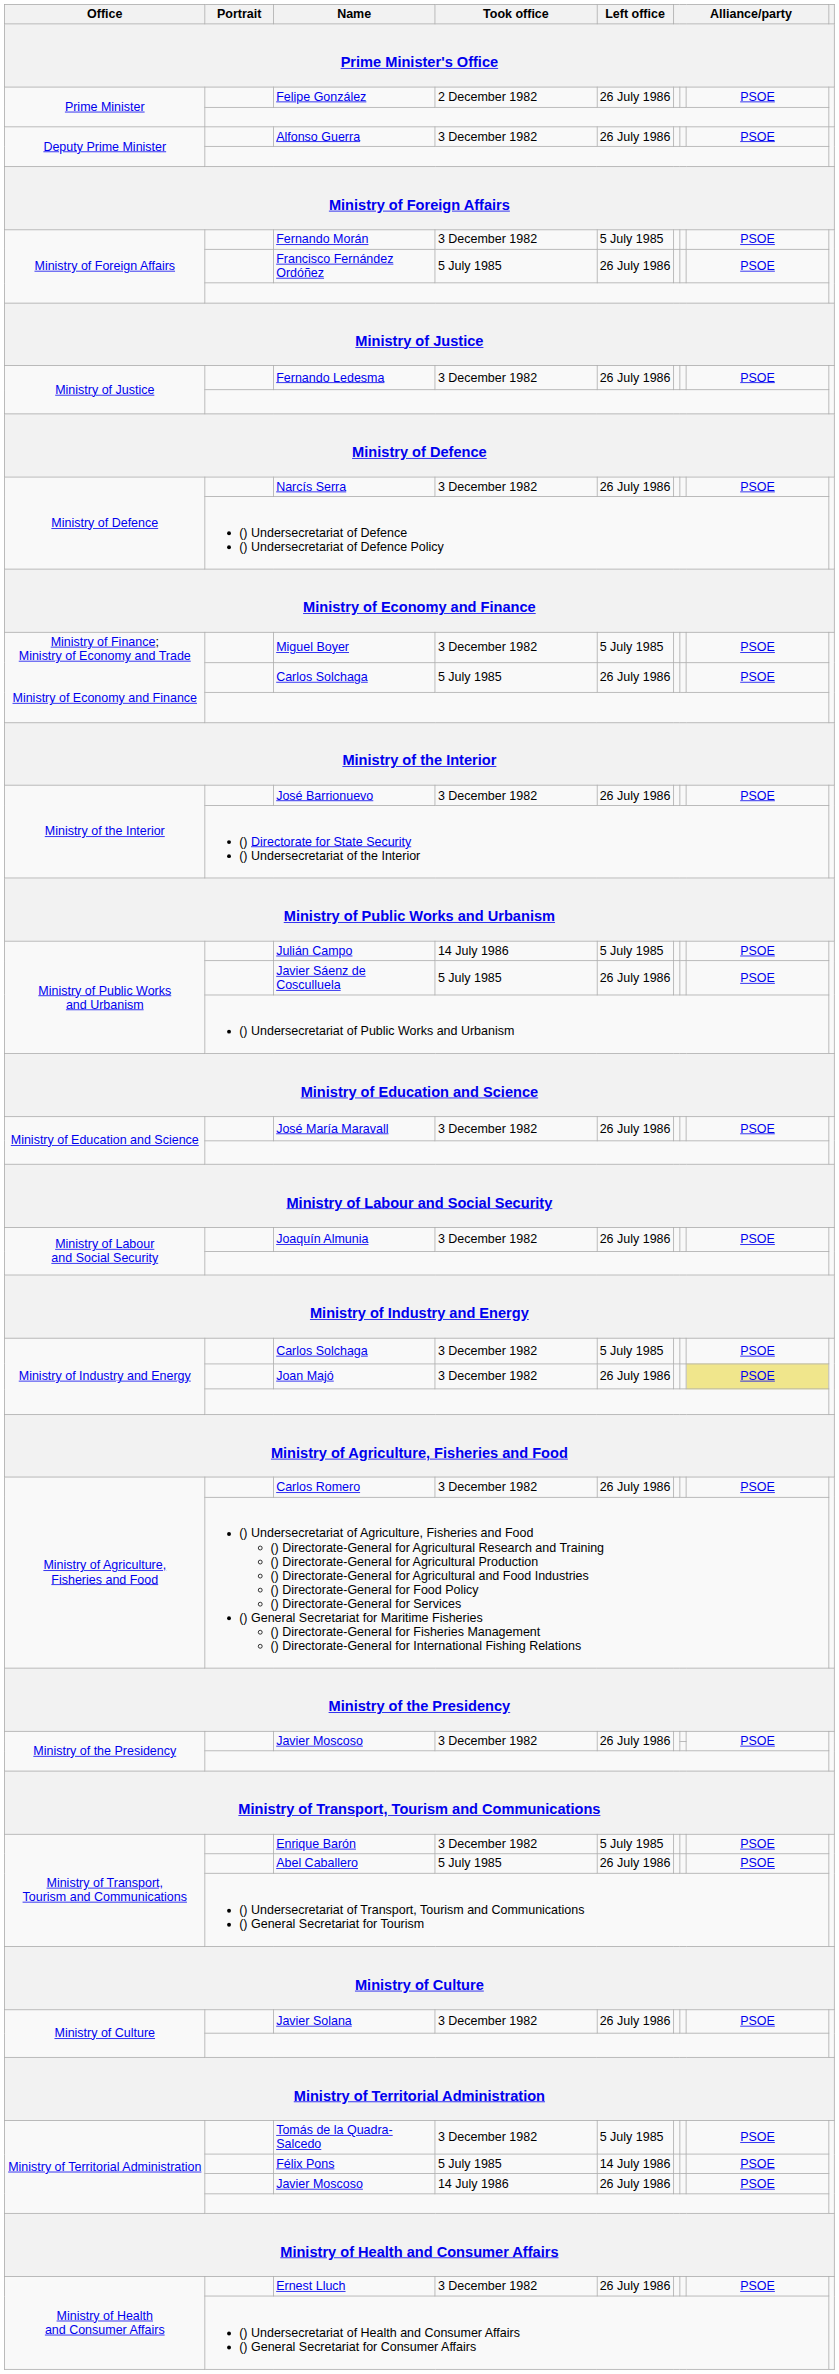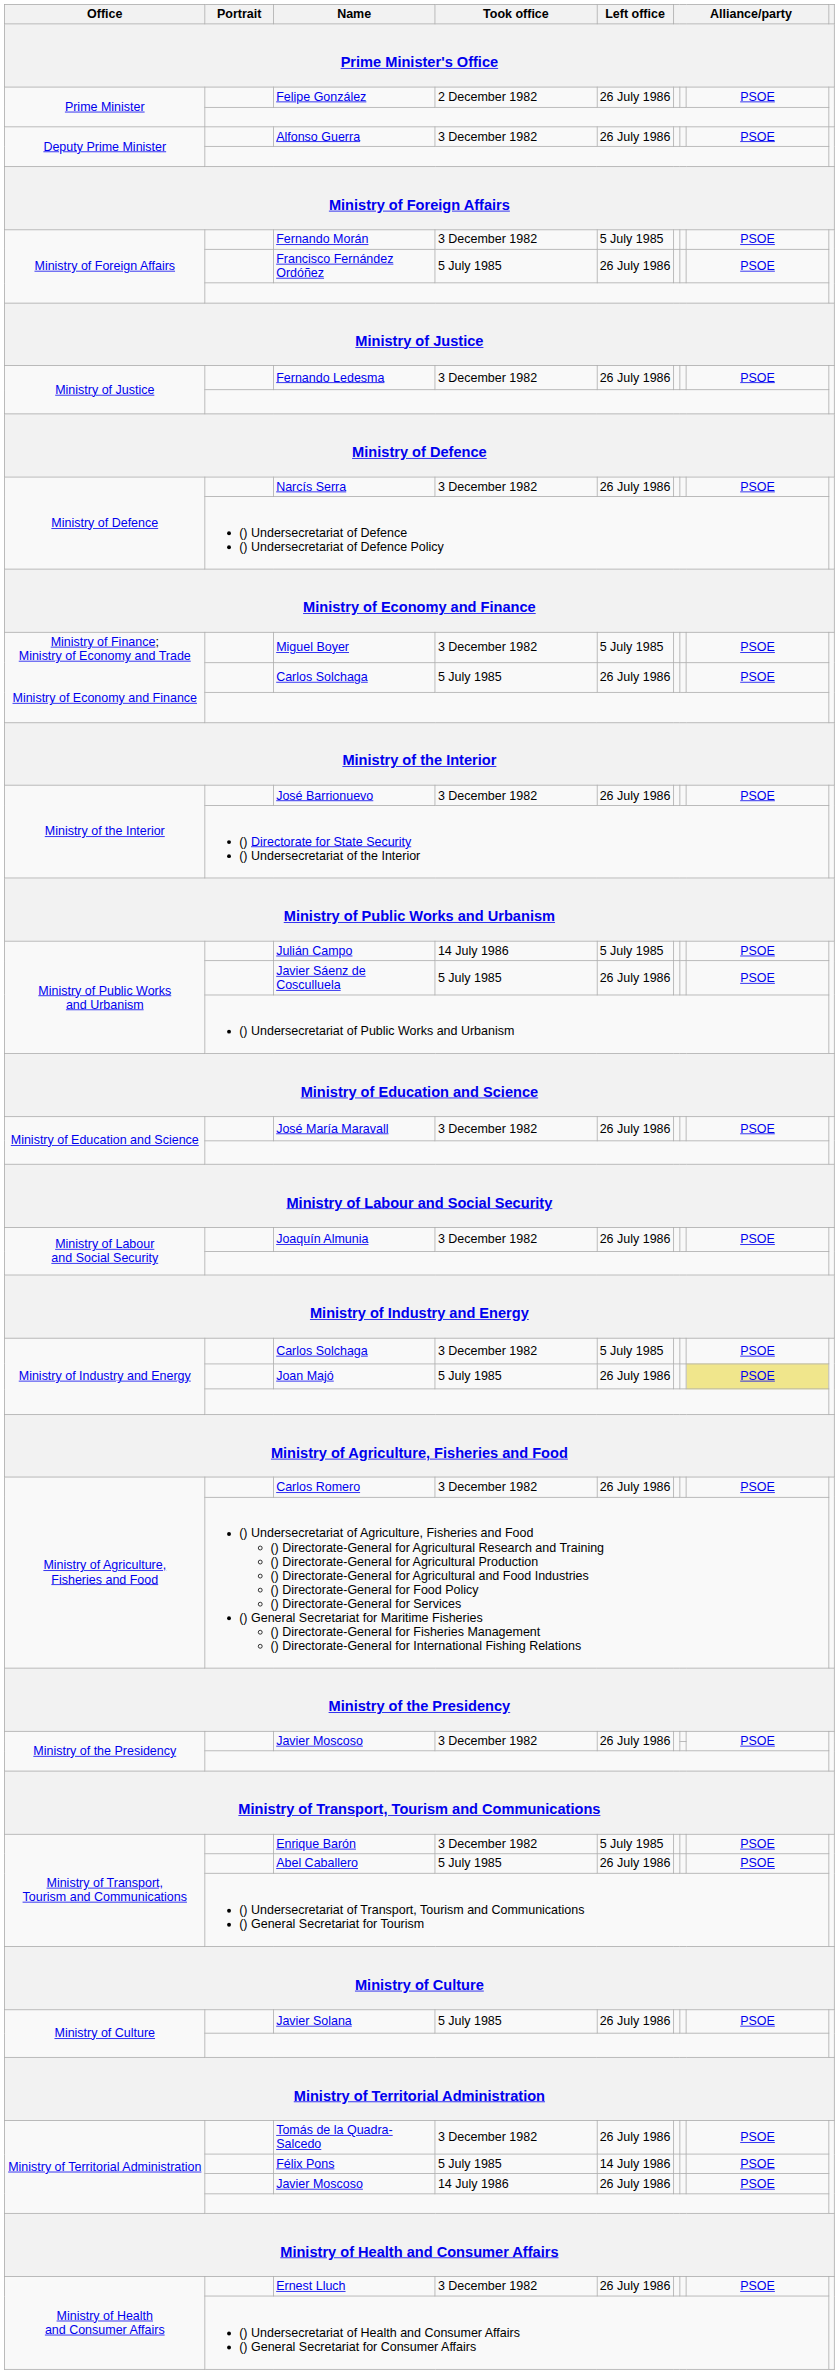(488, 1376) 3 December 1982 -> (470, 1376) 5 July 1985
(488, 2021) 3 December 1982 -> (470, 2021) 5 July 1985
(632, 2137) 5 July 1985 -> (635, 2137) 26 July 1986
